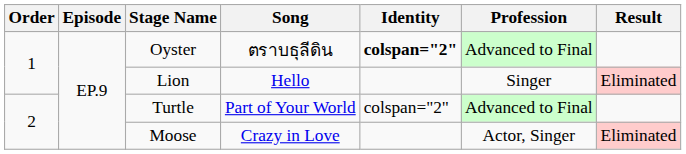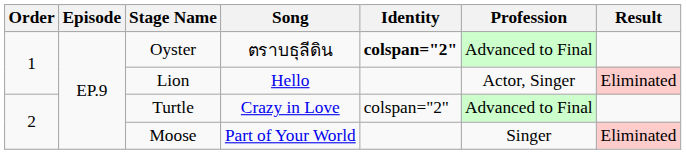(529, 80) Singer -> (529, 80) Actor, Singer
(290, 107) Part of Your World -> (290, 107) Crazy in Love
(290, 135) Crazy in Love -> (290, 135) Part of Your World
(529, 135) Actor, Singer -> (529, 135) Singer
